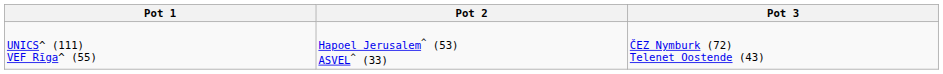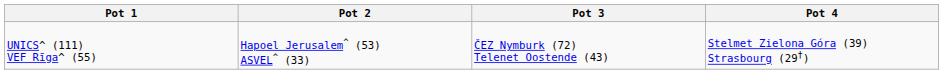+ column: (822, 13)
